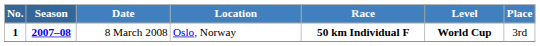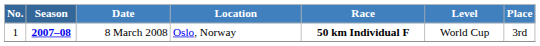(15, 32) bold -> (15, 32) normal
(465, 32) bold -> (465, 32) normal
